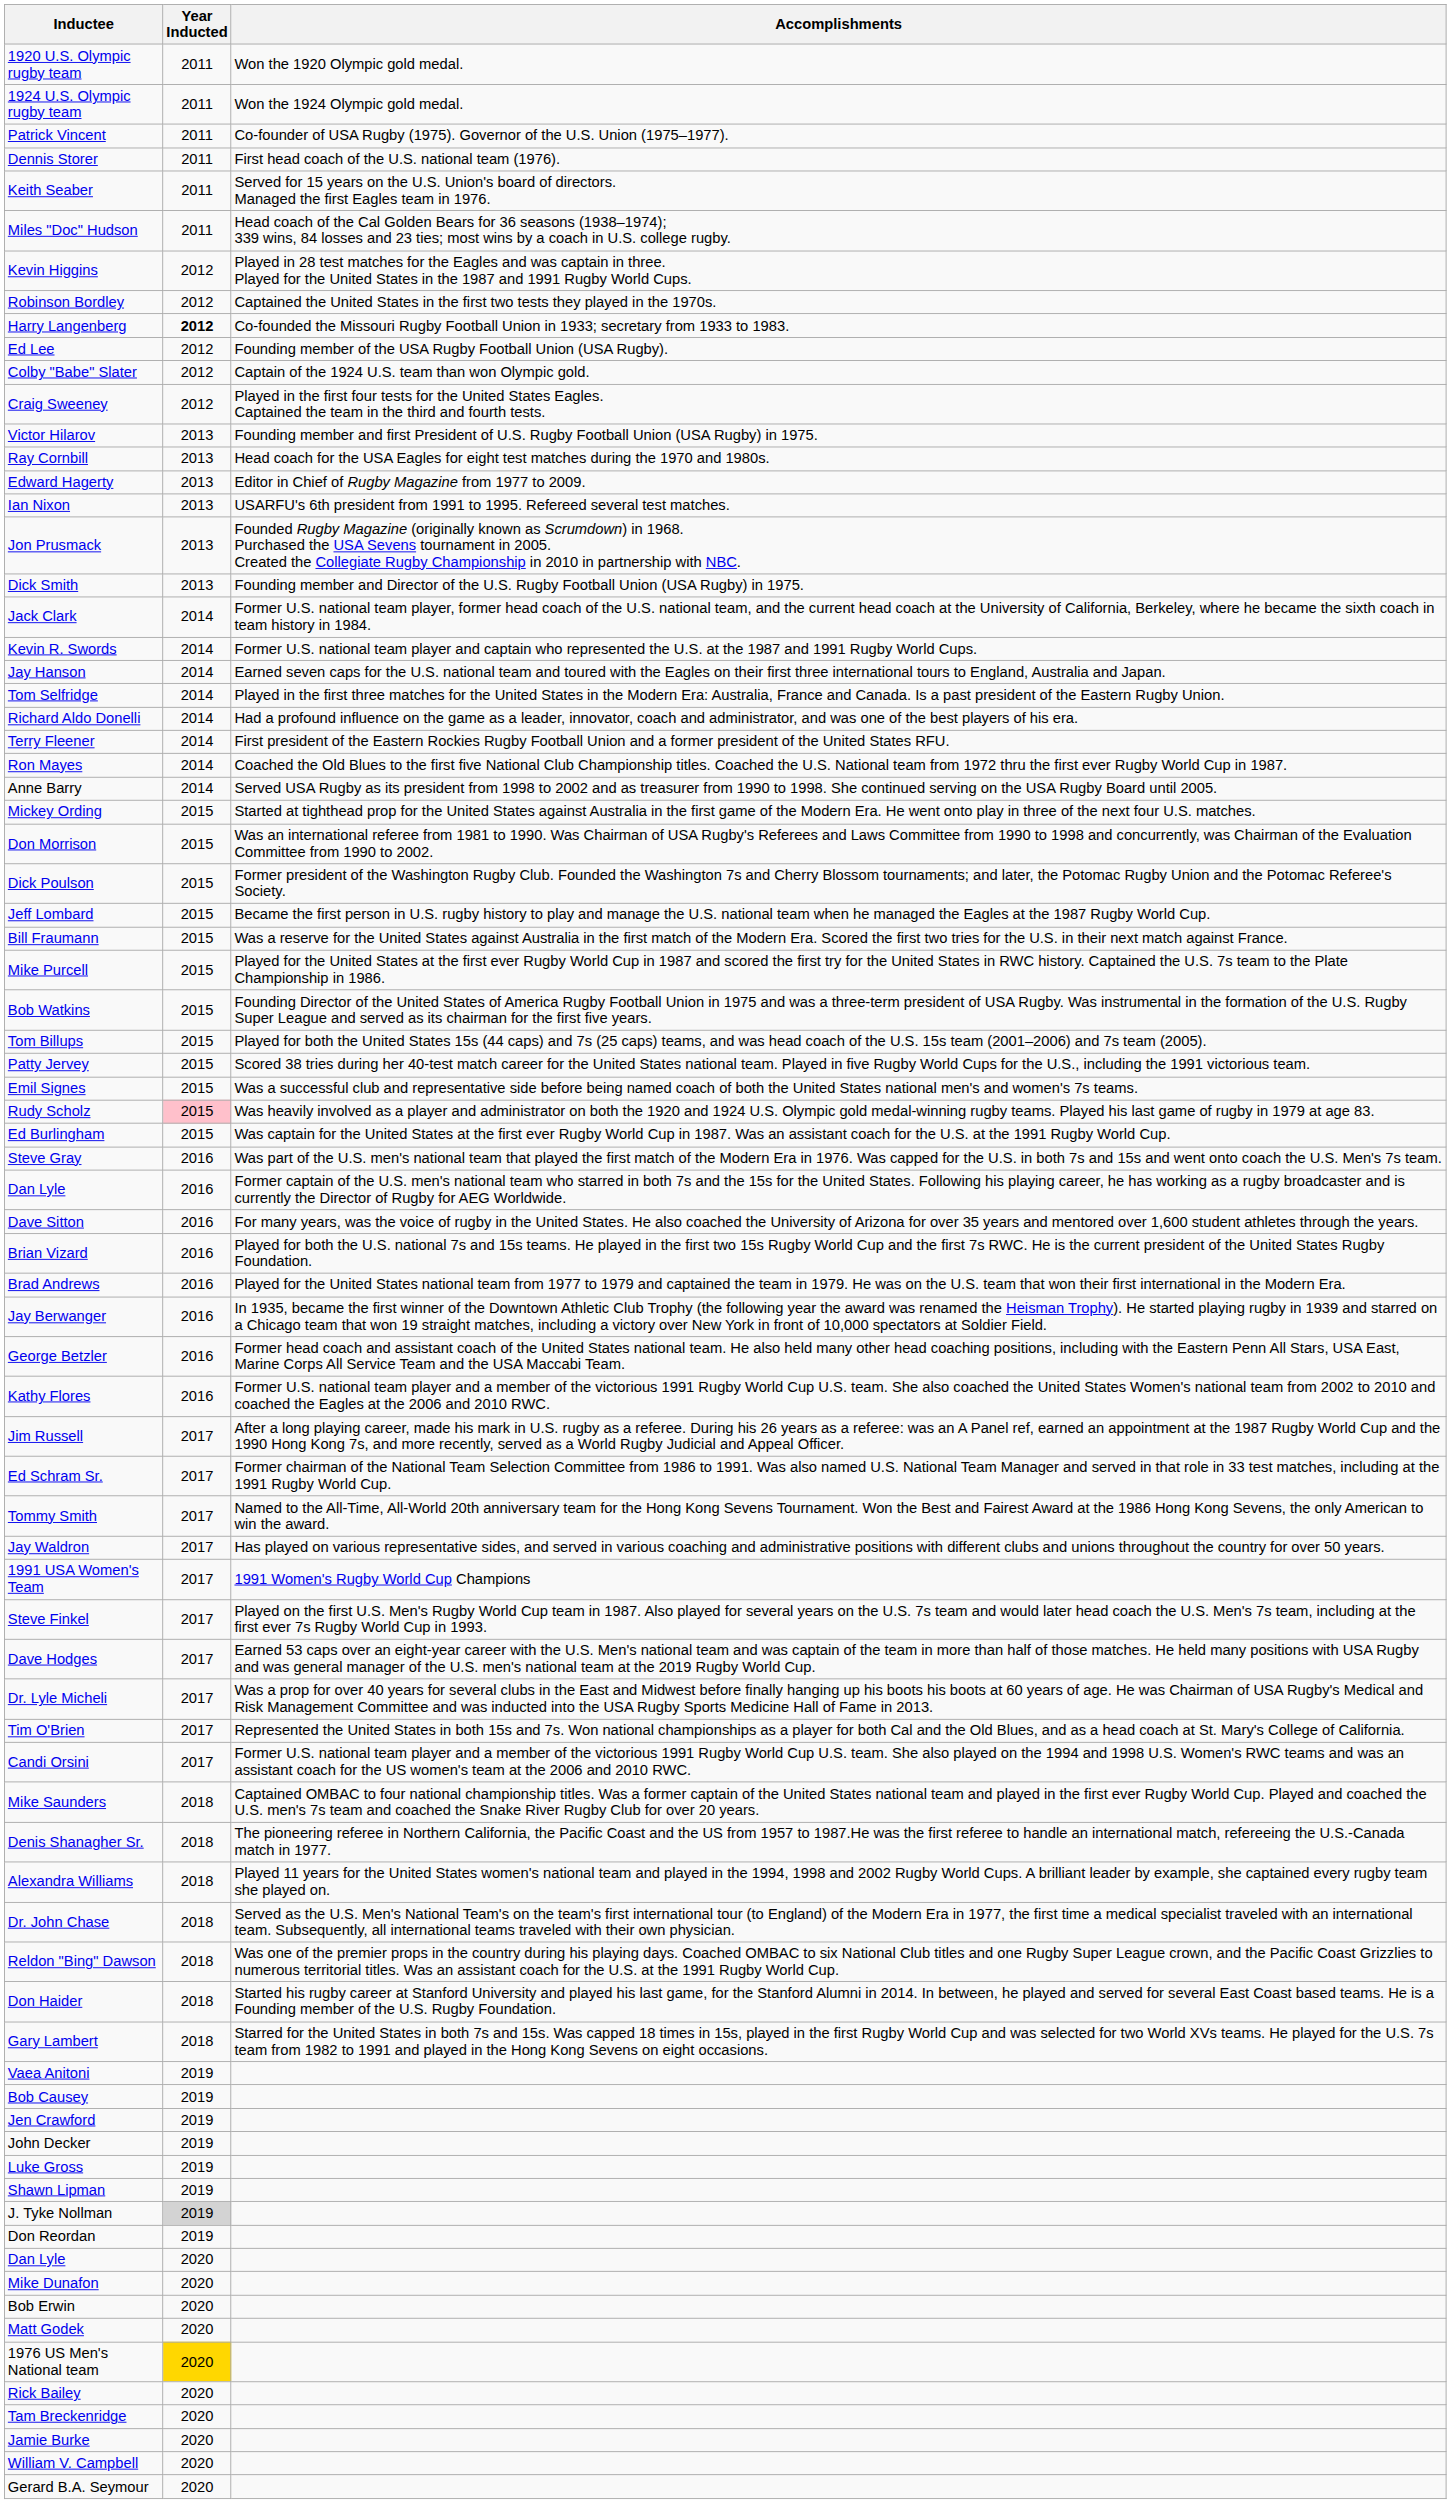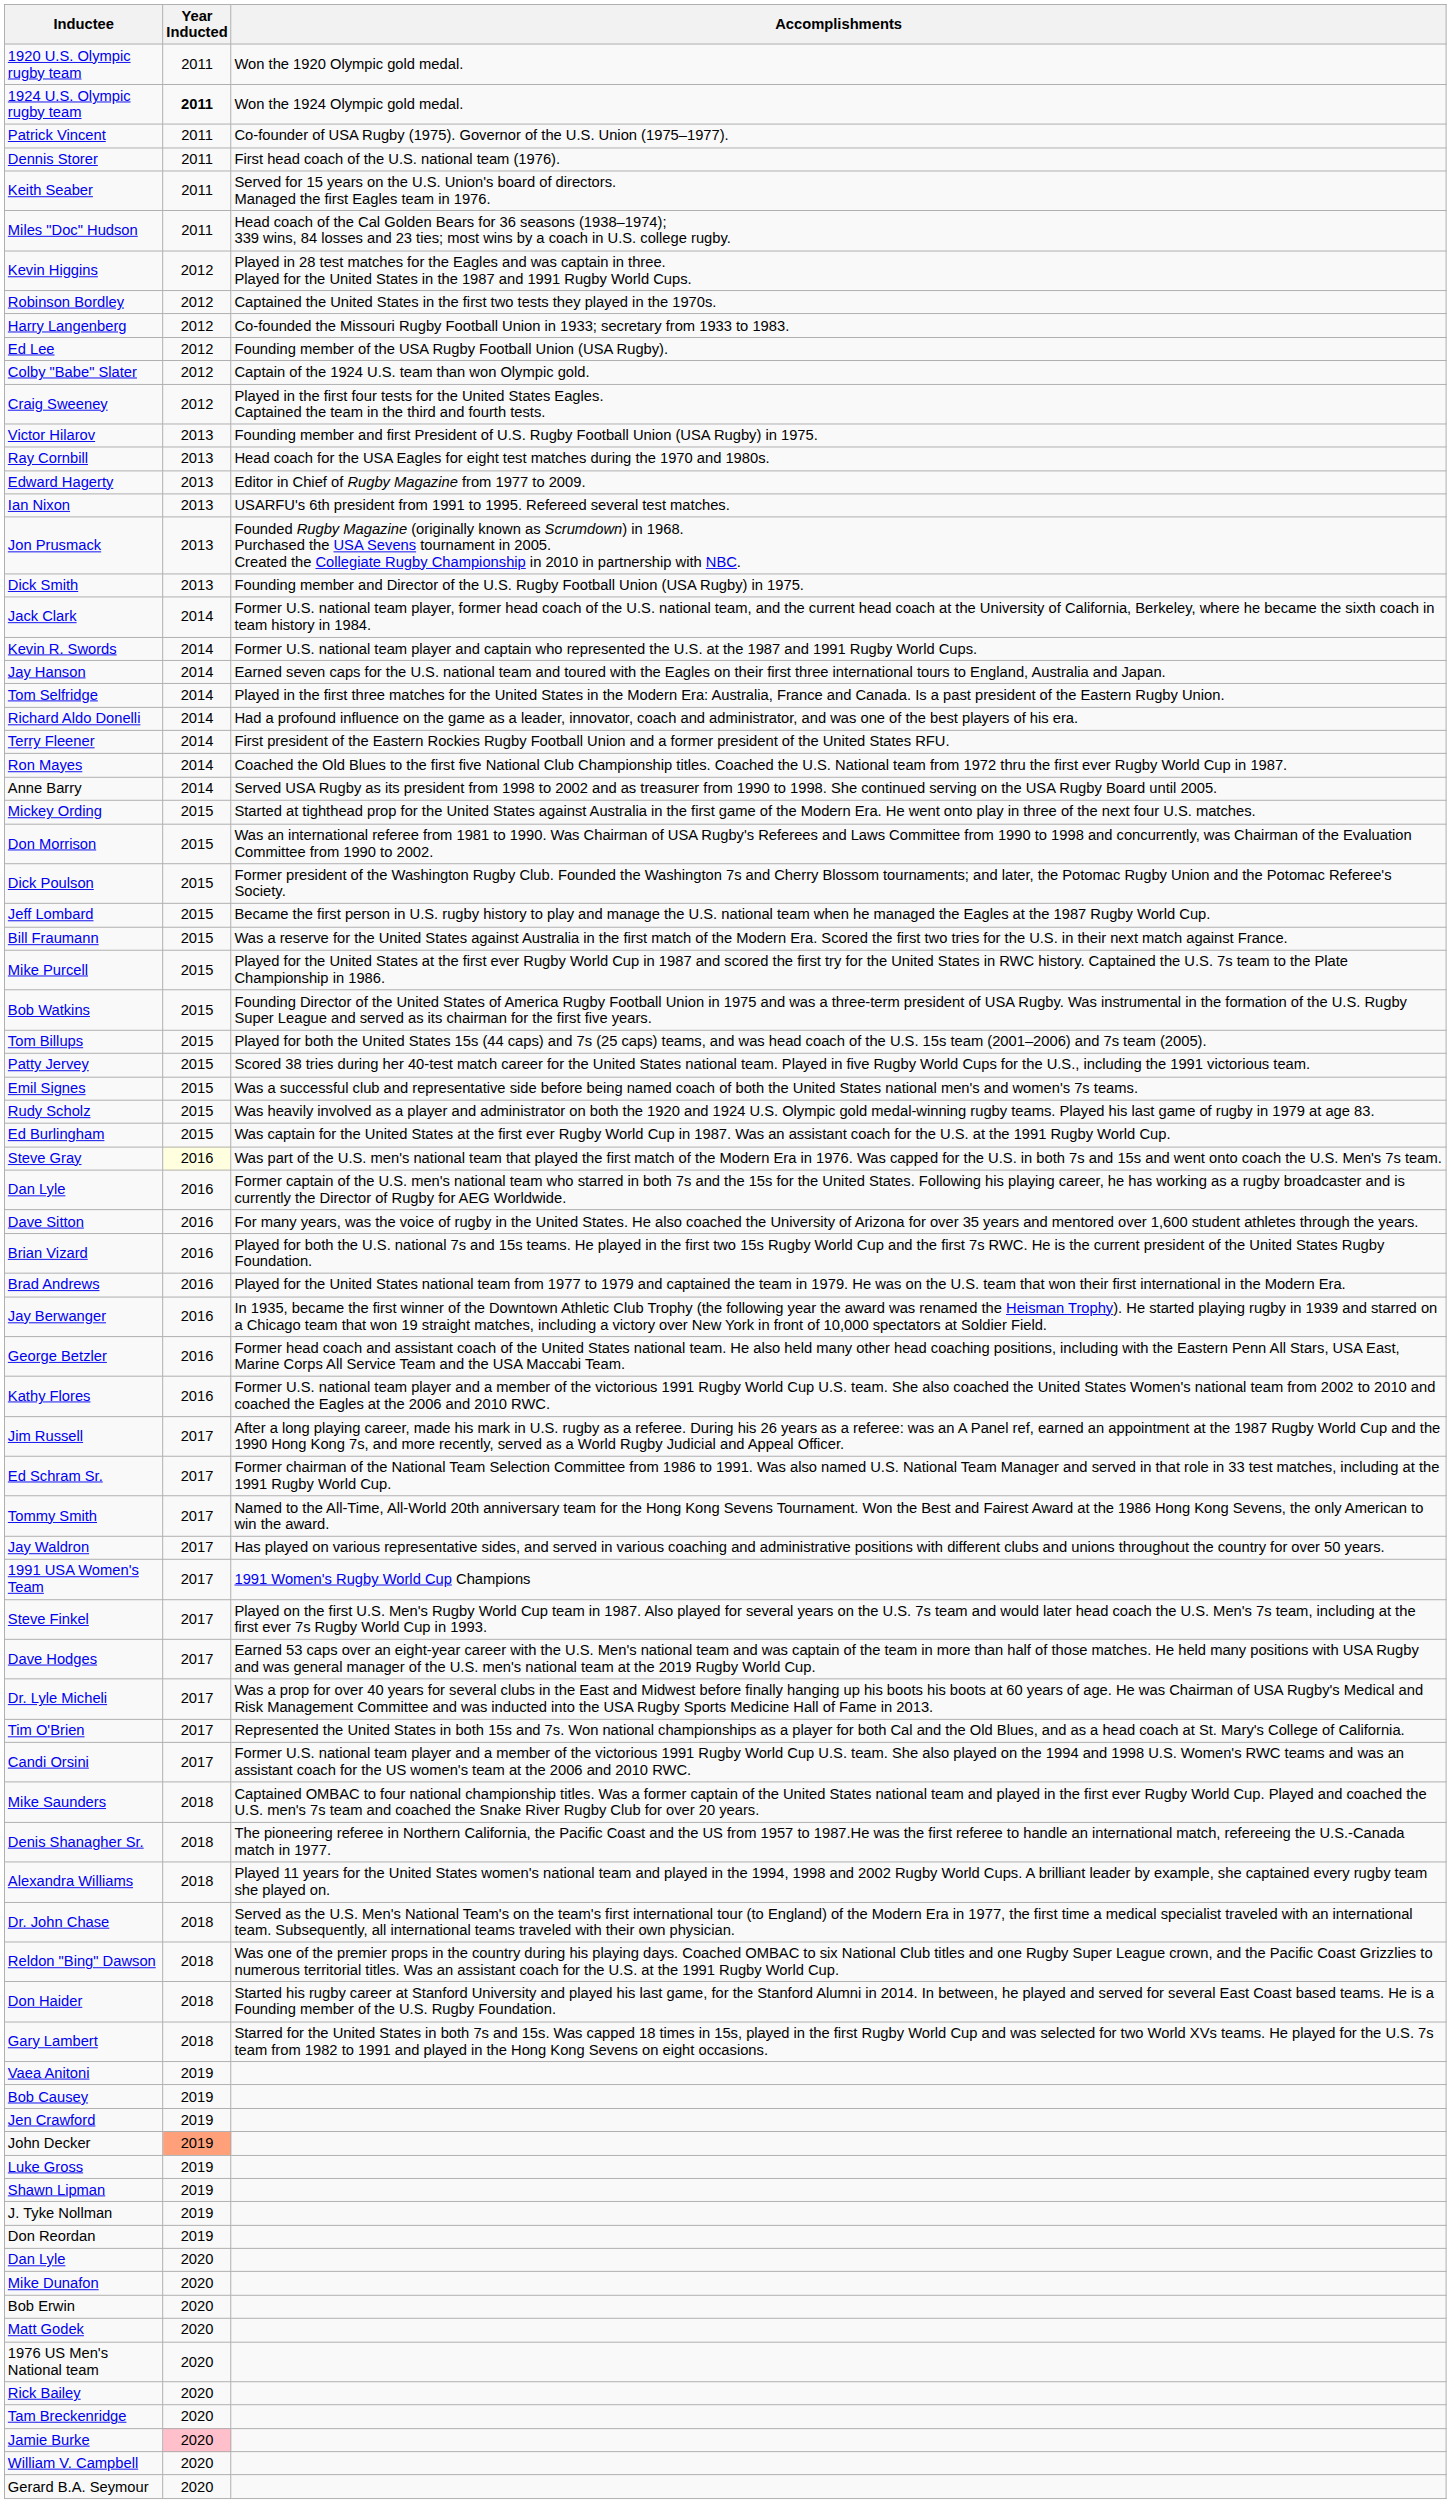(197, 104) normal -> (197, 104) bold
(197, 325) bold -> (197, 325) normal
(197, 1111) pink background -> (197, 1111) no background
(197, 1158) no background -> (197, 1158) lightyellow background
(197, 2143) no background -> (197, 2143) lightsalmon background
(197, 2213) lightgrey background -> (197, 2213) no background
(197, 2361) gold background -> (197, 2361) no background
(197, 2440) no background -> (197, 2440) pink background
